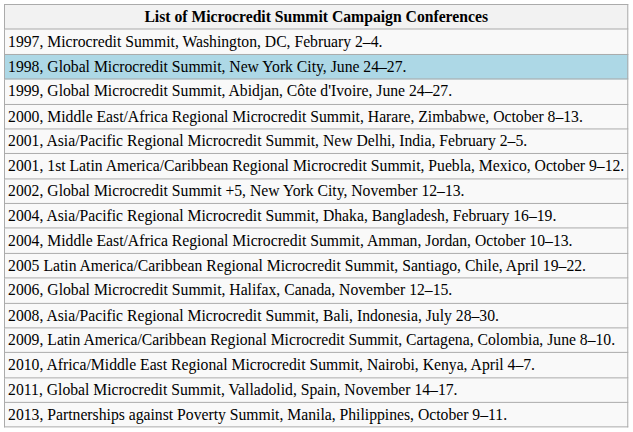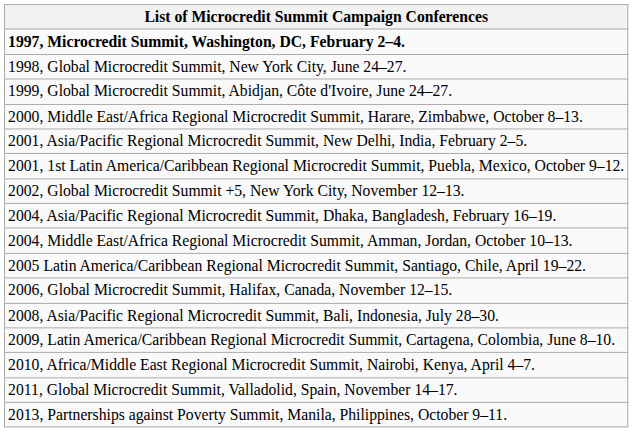(195, 41) normal -> (207, 41) bold
(207, 66) lightblue background -> (207, 66) no background
